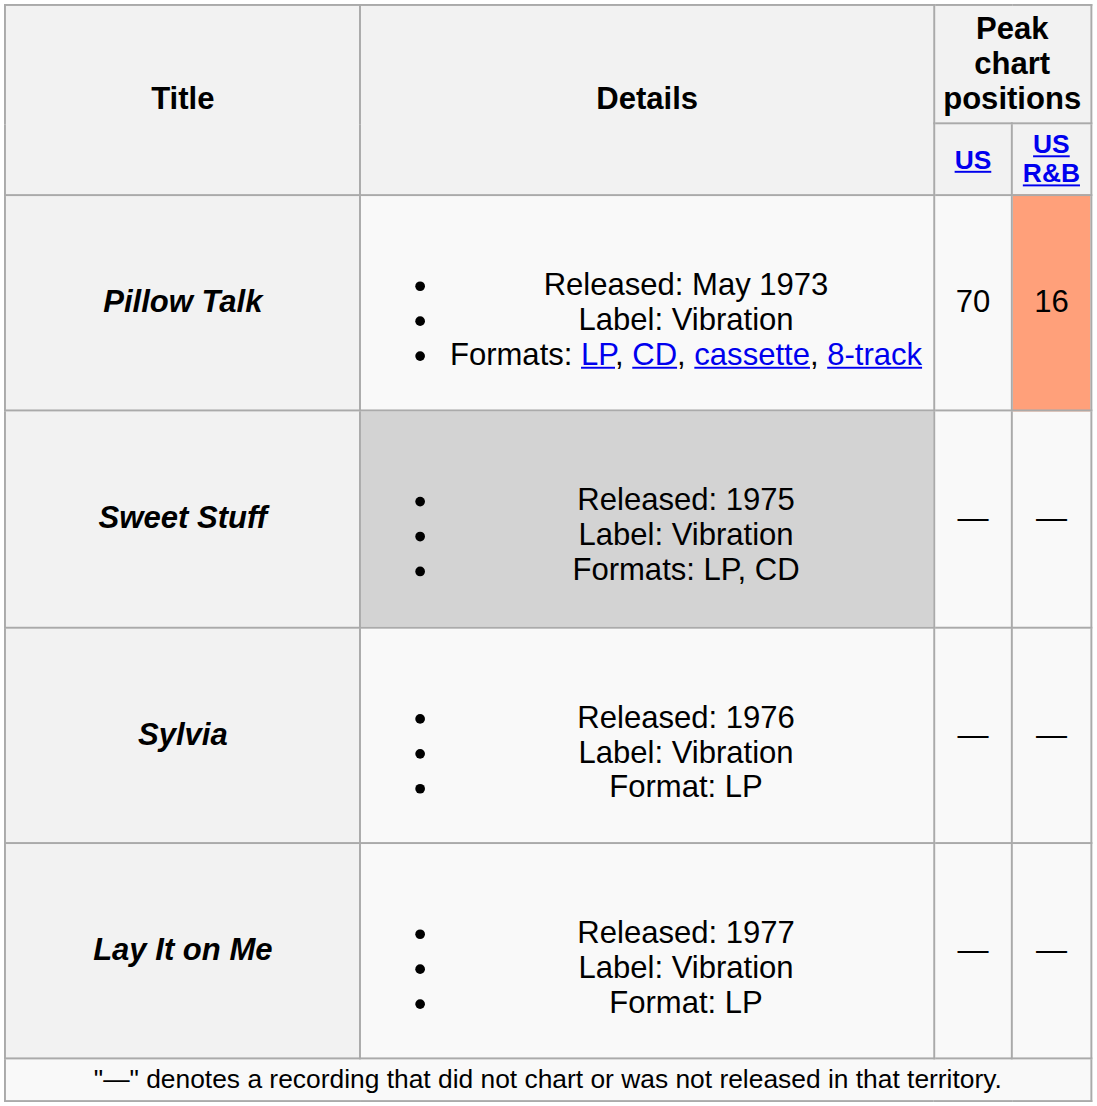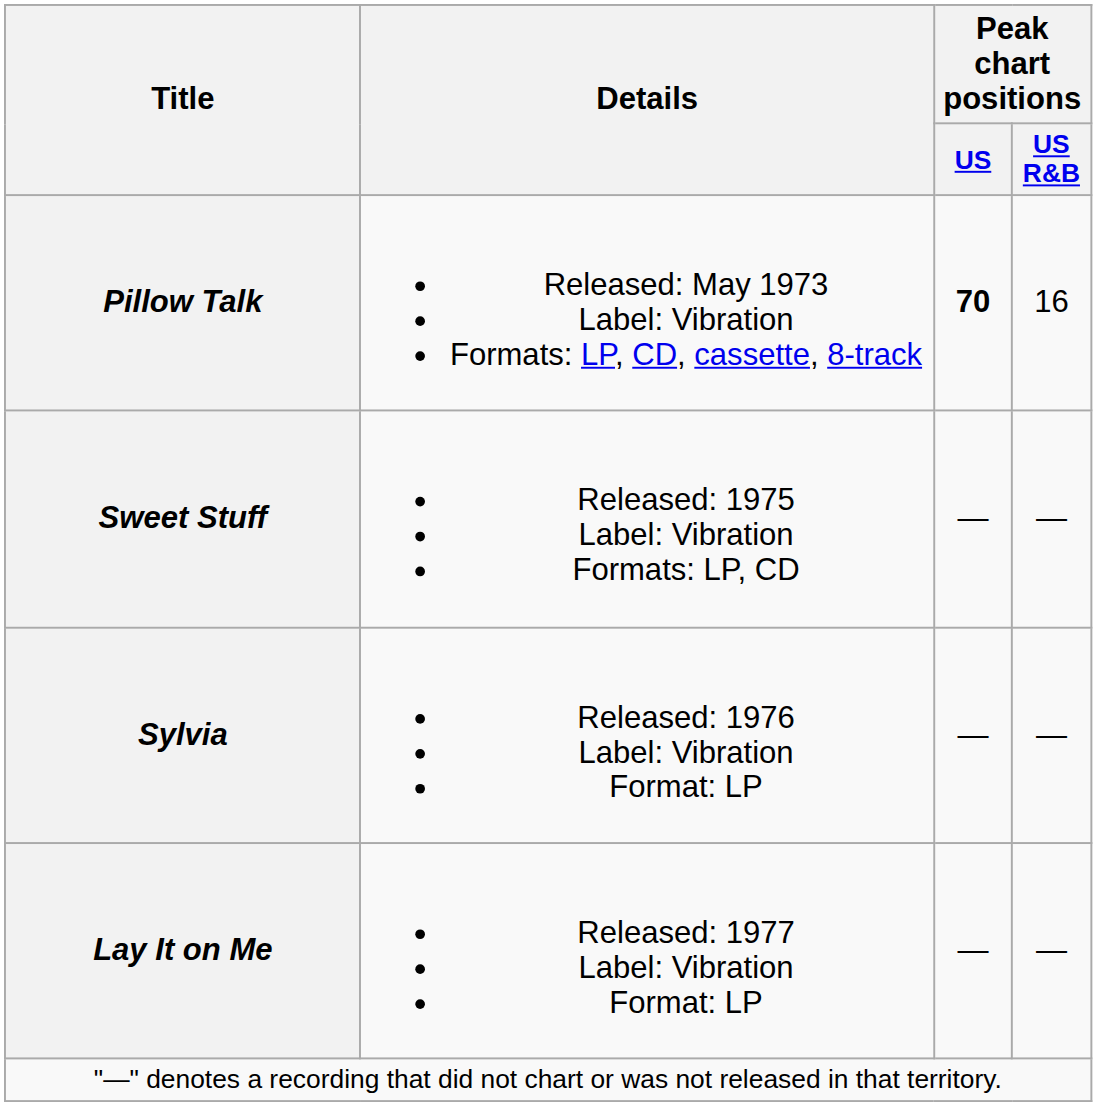(973, 302) normal -> (973, 302) bold
(1051, 302) lightsalmon background -> (1051, 302) no background
(647, 536) lightgrey background -> (647, 536) no background
